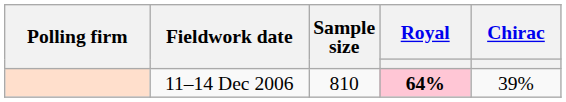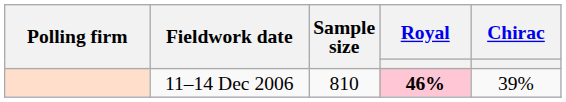(425, 83) 64% -> (425, 83) 46%
